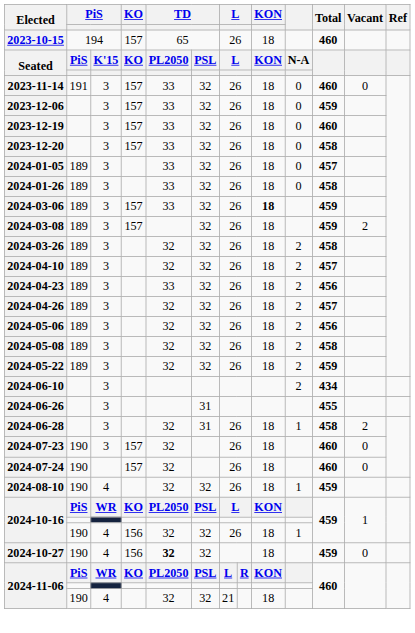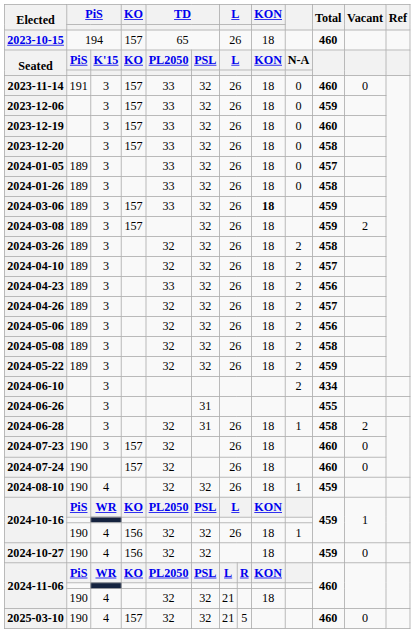(169, 552) bold -> (169, 552) normal
+ row: (36, 618)
